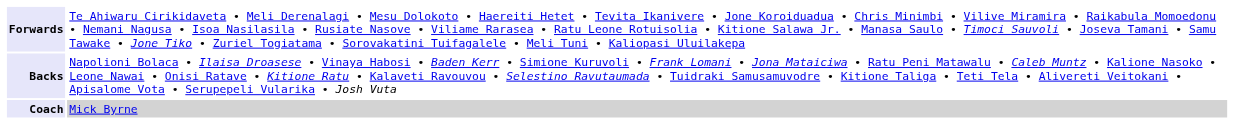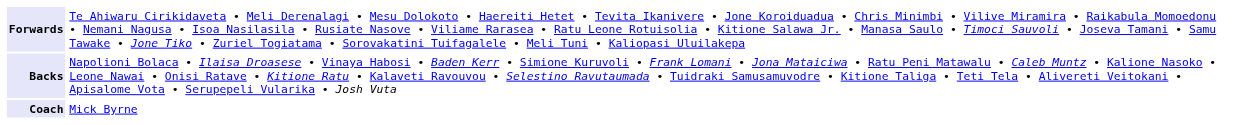(103, 109) lightgrey background -> (103, 109) no background
